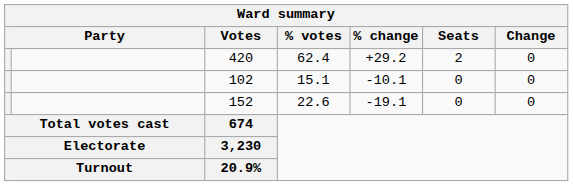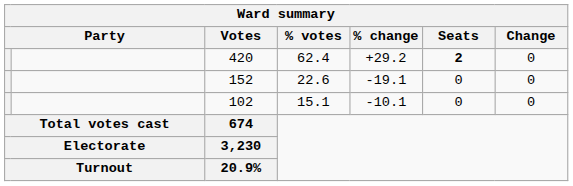(458, 60) normal -> (458, 60) bold
rows swapped: (241, 104) <-> (241, 82)
